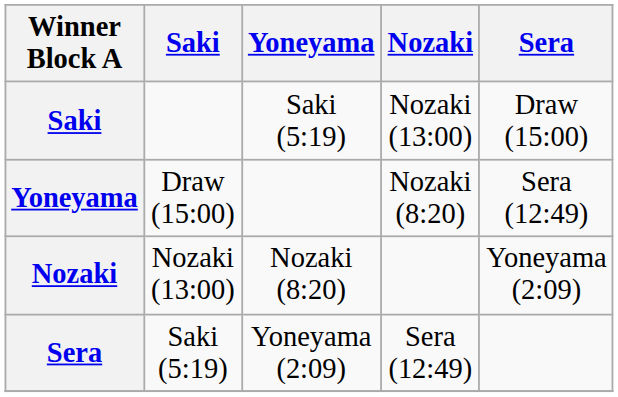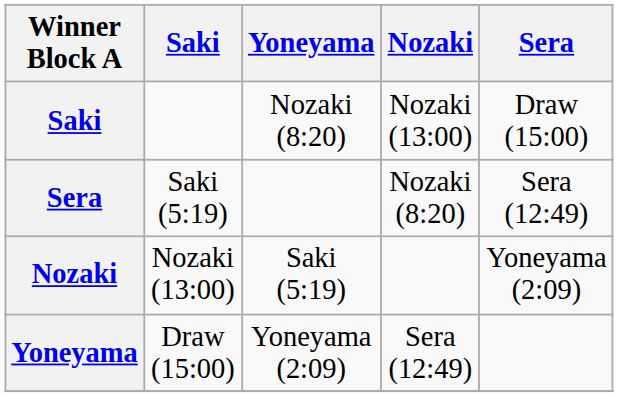(311, 120) Saki (5:19) -> (311, 120) Nozaki (8:20)
(75, 197) Yoneyama -> (75, 197) Sera
(193, 197) Draw (15:00) -> (193, 197) Saki (5:19)
(311, 274) Nozaki (8:20) -> (311, 274) Saki (5:19)
(75, 351) Sera -> (75, 351) Yoneyama
(193, 351) Saki (5:19) -> (193, 351) Draw (15:00)
